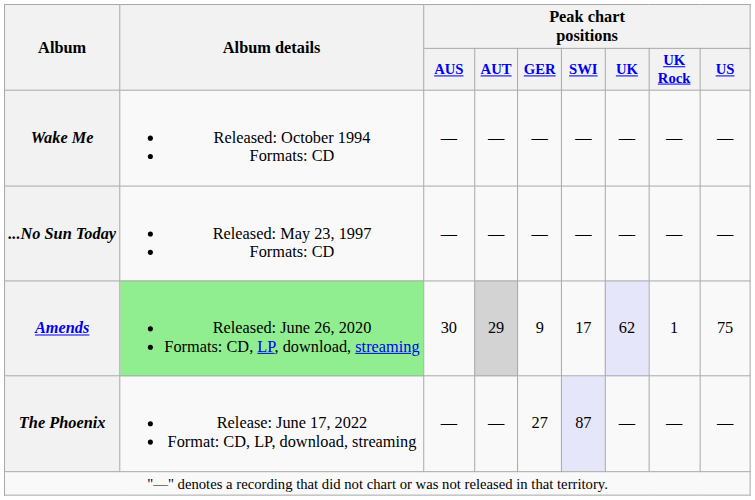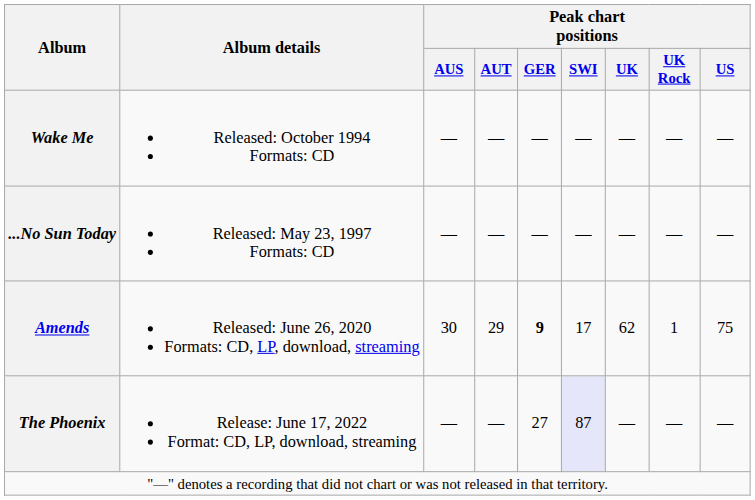(272, 338) lightgreen background -> (272, 338) no background
(496, 328) lightgrey background -> (496, 328) no background
(540, 328) normal -> (540, 328) bold
(627, 328) lavender background -> (627, 328) no background
